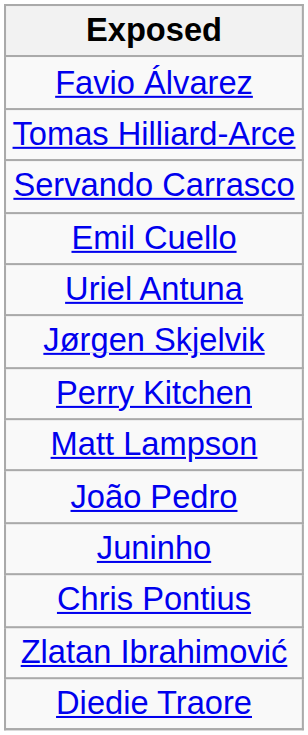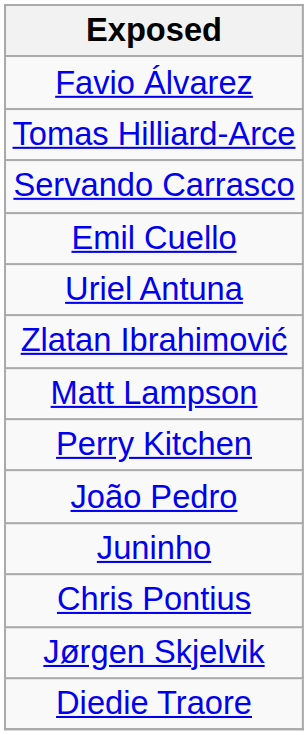(154, 340) Jørgen Skjelvik -> (154, 340) Zlatan Ibrahimović
(154, 392) Perry Kitchen -> (154, 392) Matt Lampson
(154, 444) Matt Lampson -> (154, 444) Perry Kitchen
(154, 651) Zlatan Ibrahimović -> (154, 651) Jørgen Skjelvik
